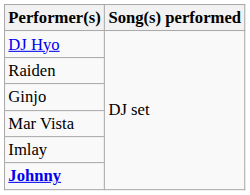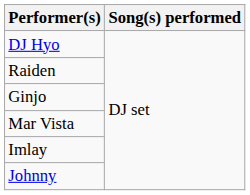(35, 176) bold -> (32, 176) normal
